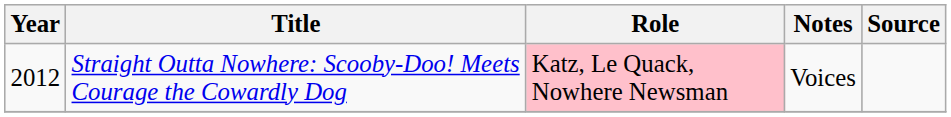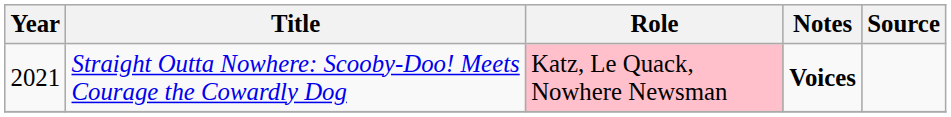(35, 77) 2012 -> (35, 77) 2021
(823, 77) normal -> (823, 77) bold
